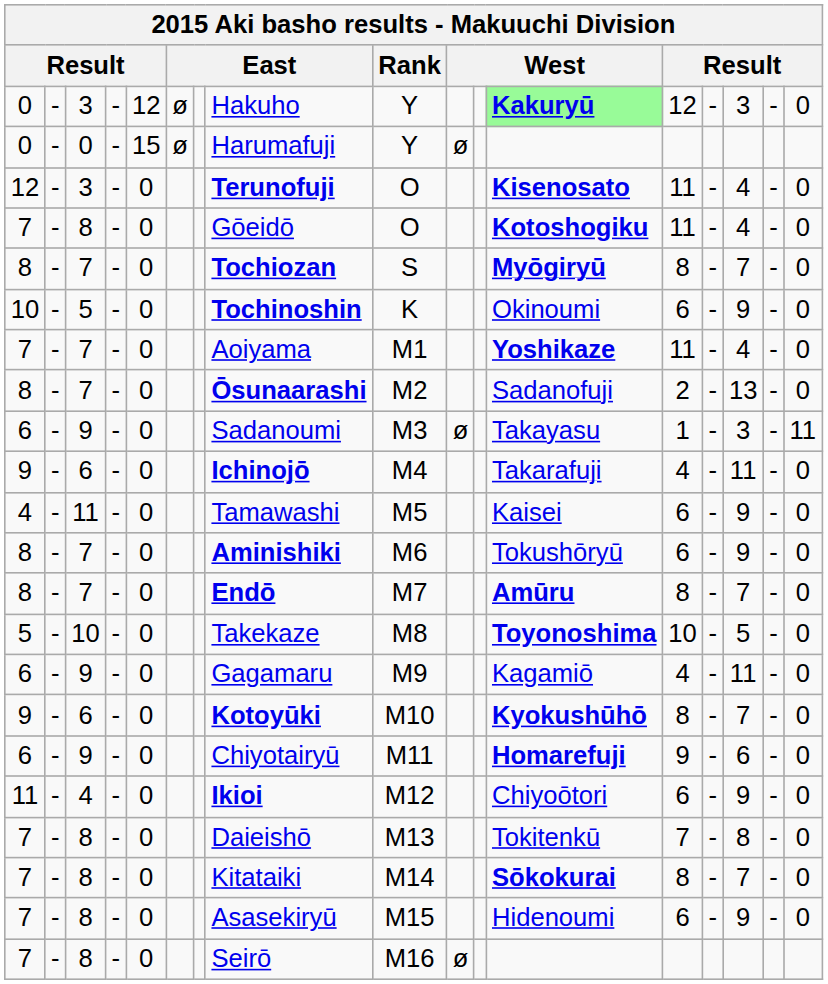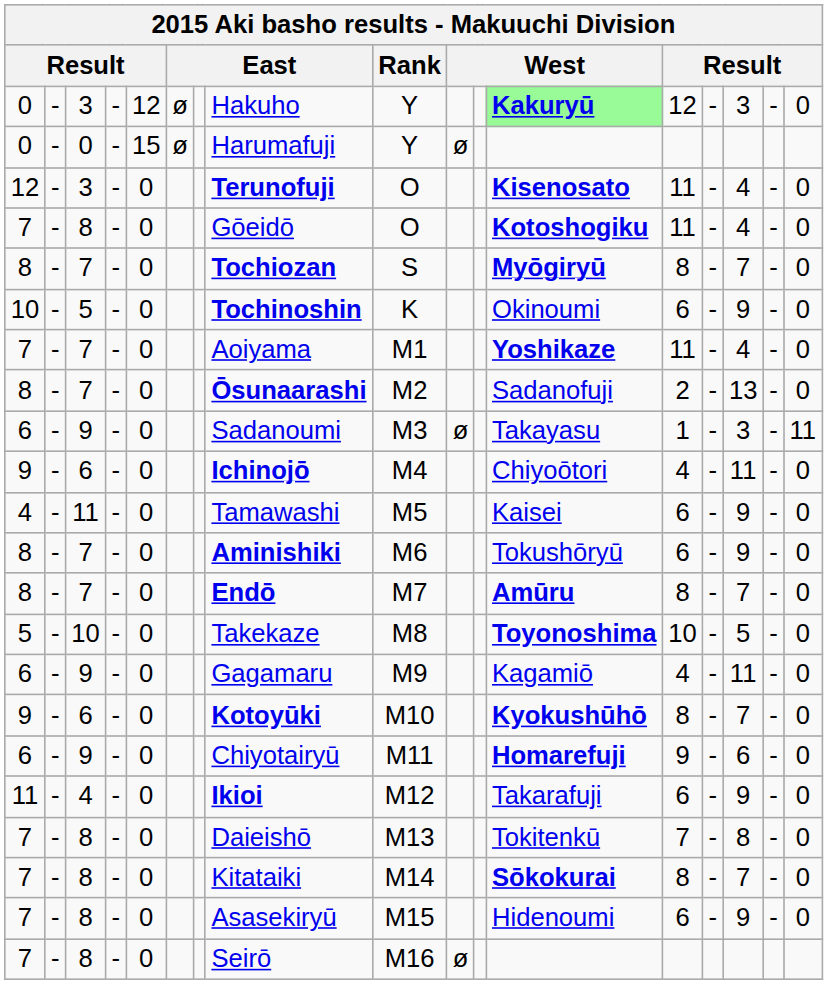(547, 471) Takarafuji -> (550, 471) Chiyoōtori
(550, 796) Chiyoōtori -> (547, 796) Takarafuji
